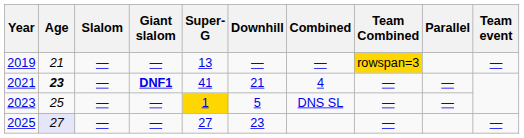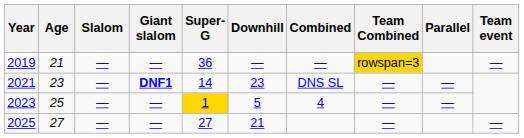(205, 63) 13 -> (205, 63) 36
(57, 83) bold -> (57, 83) normal
(205, 83) 41 -> (205, 83) 14
(257, 83) 21 -> (257, 83) 23
(320, 83) 4 -> (320, 83) DNS SL
(320, 103) DNS SL -> (320, 103) 4
(57, 123) lavender background -> (57, 123) no background
(257, 123) 23 -> (257, 123) 21
